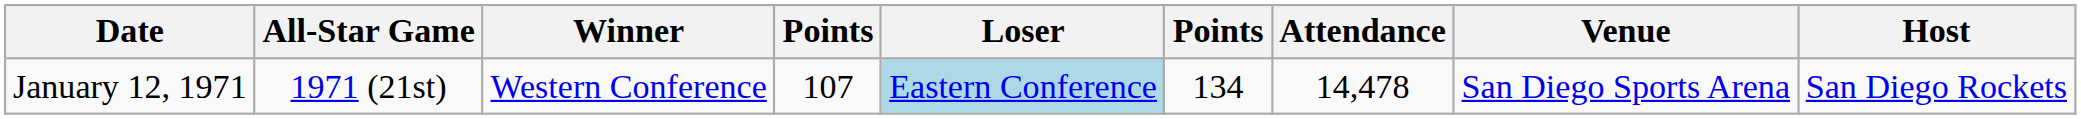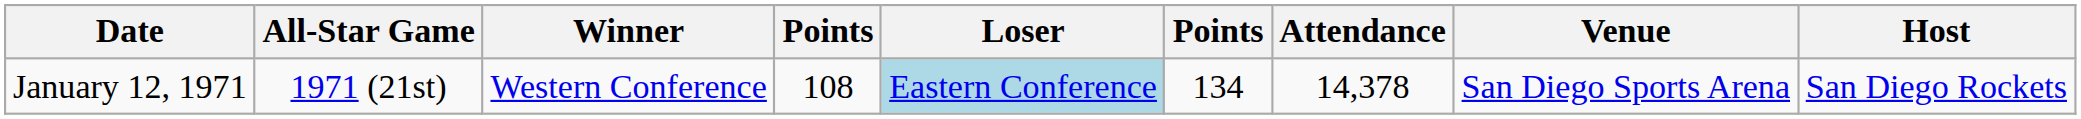(828, 85) 107 -> (828, 85) 108
(1363, 85) 14,478 -> (1363, 85) 14,378
